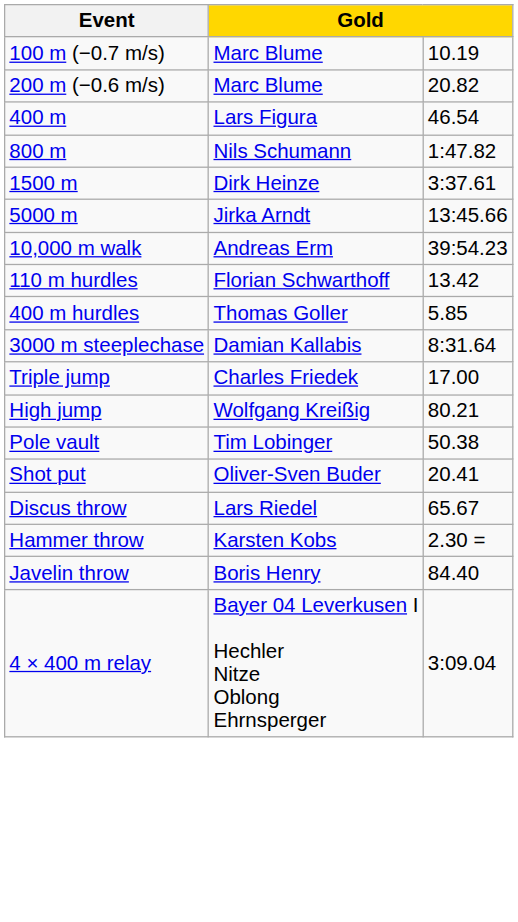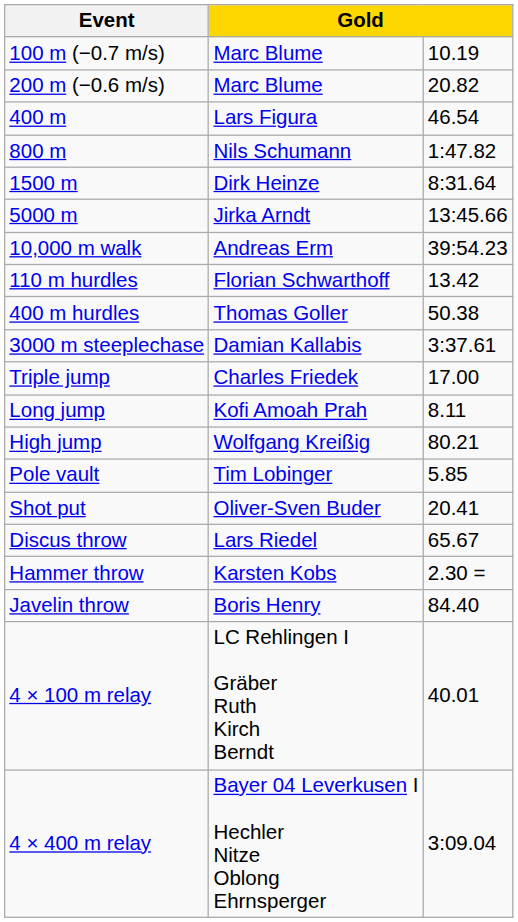(462, 183) 3:37.61 -> (462, 183) 8:31.64
(448, 313) 5.85 -> (453, 313) 50.38
(462, 345) 8:31.64 -> (462, 345) 3:37.61
+ row: (57, 410)
(453, 442) 50.38 -> (448, 475) 5.85
+ row: (80, 695)
